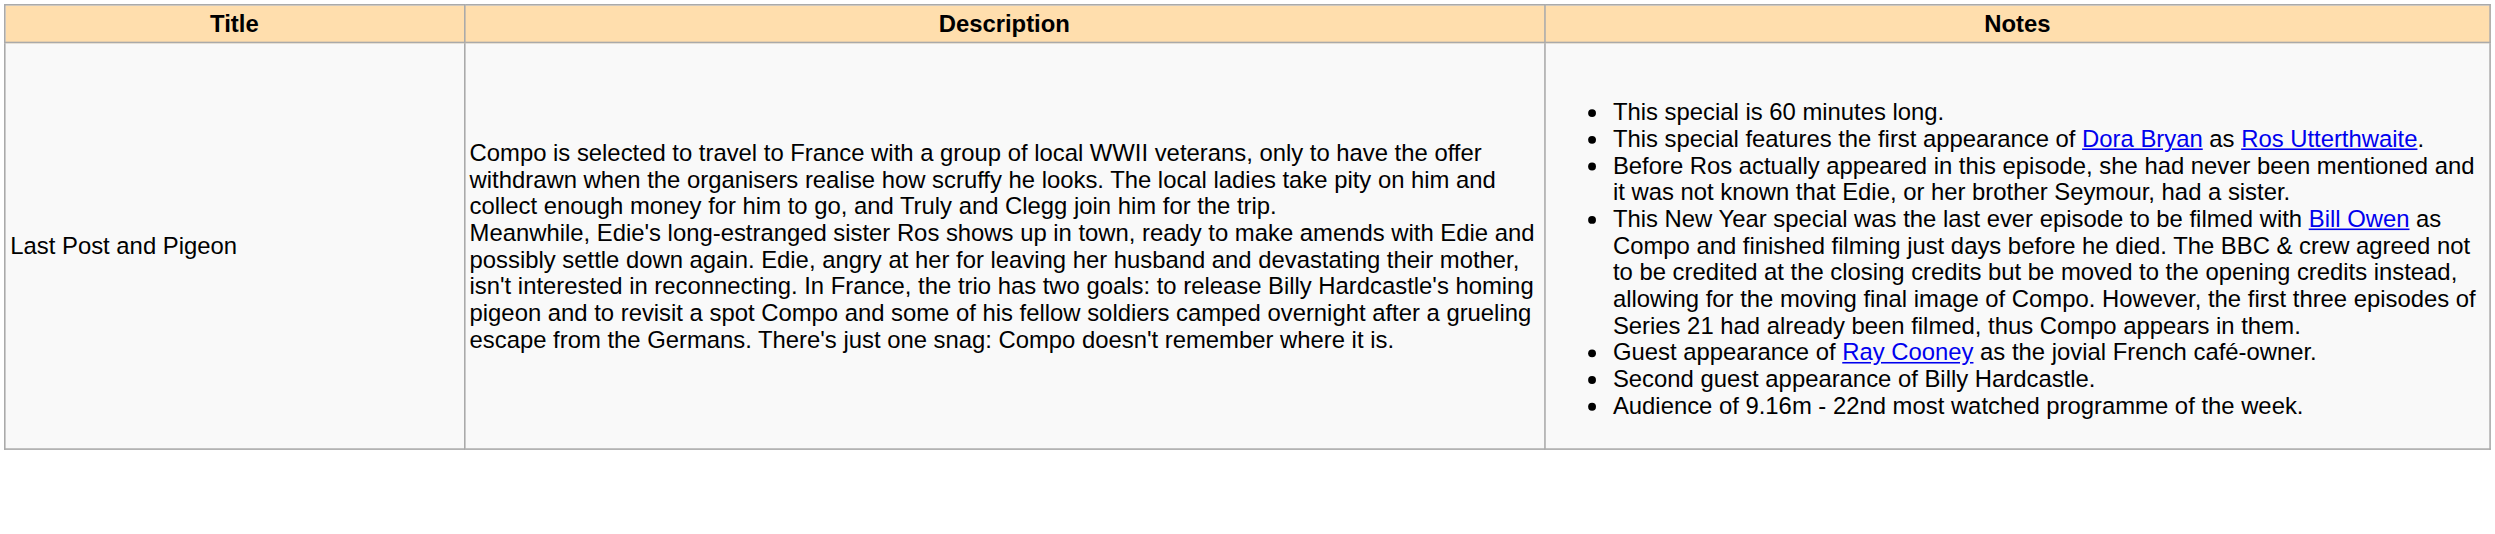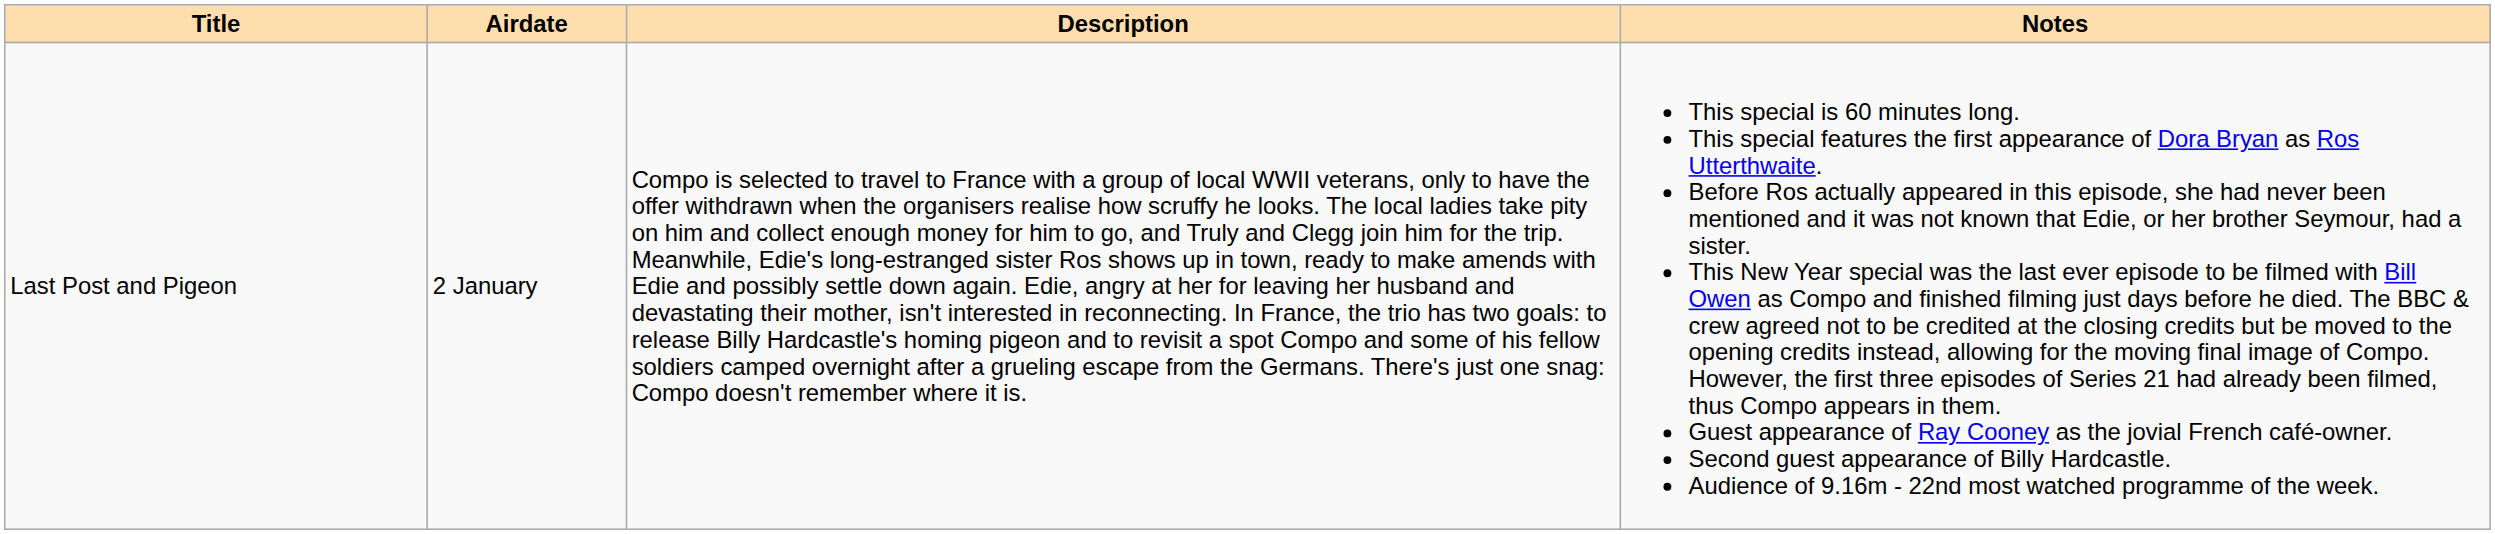+ column: (527, 24)
